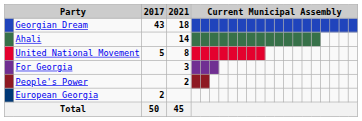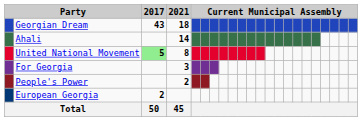(162, 53) no background -> (162, 53) lightgreen background
